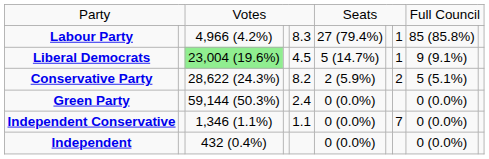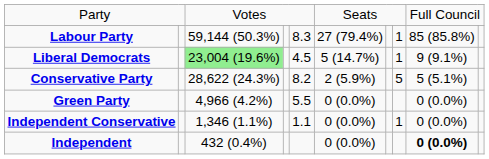(234, 36) 4,966 (4.2%) -> (234, 36) 59,144 (50.3%)
(399, 79) 2 -> (399, 79) 5
(234, 100) 59,144 (50.3%) -> (234, 100) 4,966 (4.2%)
(302, 100) 2.4 -> (302, 100) 5.5
(399, 121) 7 -> (399, 121) 1
(442, 143) normal -> (442, 143) bold
